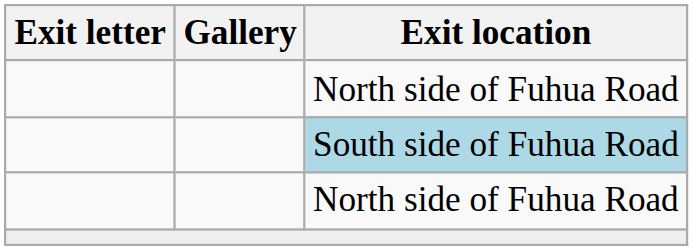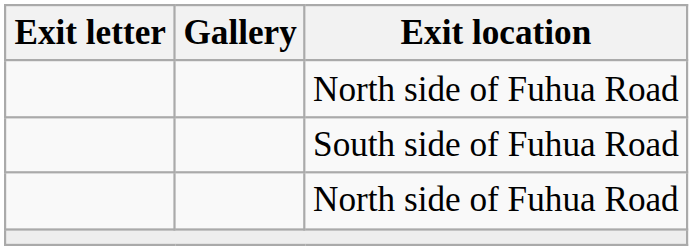(496, 144) lightblue background -> (496, 144) no background
